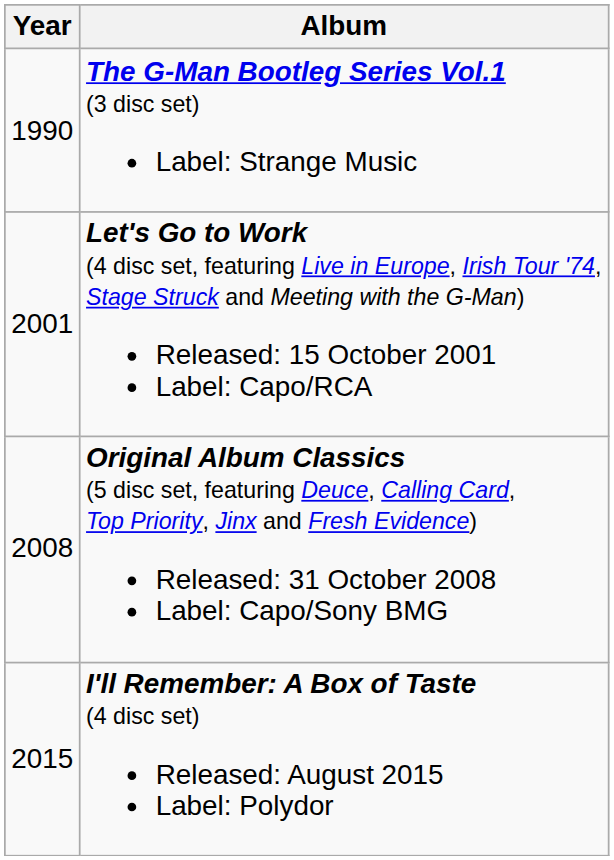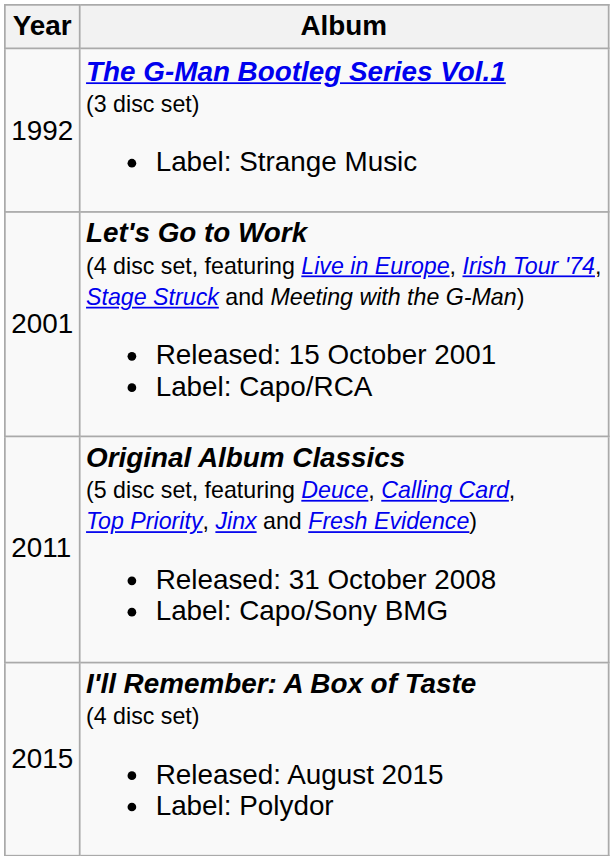(42, 129) 1990 -> (42, 129) 1992
(42, 548) 2008 -> (41, 548) 2011
